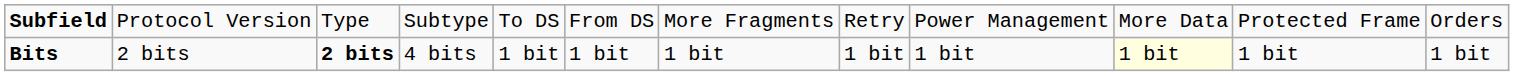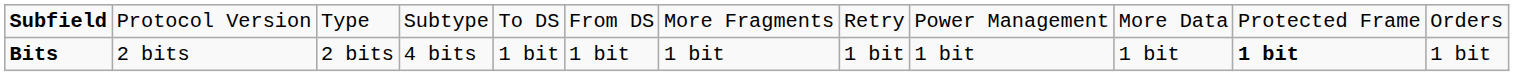(358, 54) bold -> (358, 54) normal
(1149, 54) lightyellow background -> (1149, 54) no background
(1268, 54) normal -> (1268, 54) bold
